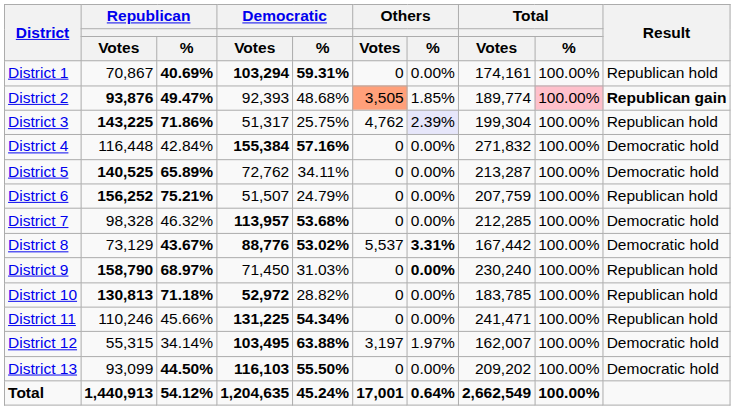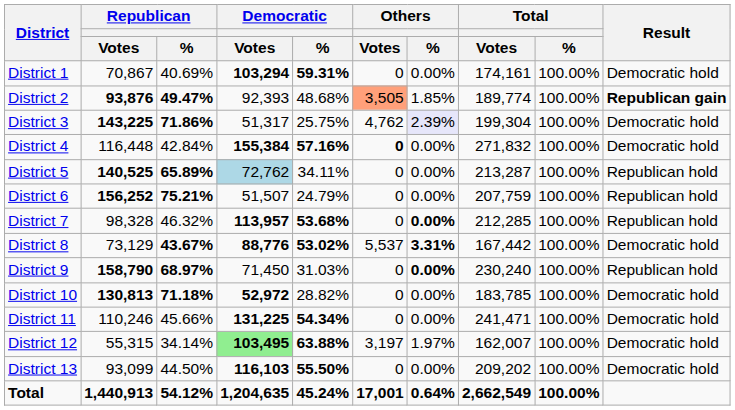(187, 73) bold -> (187, 73) normal
(662, 73) Republican hold -> (663, 73) Democratic hold
(569, 97) pink background -> (569, 97) no background
(662, 122) Republican hold -> (663, 122) Democratic hold
(399, 147) normal -> (399, 147) bold
(266, 171) no background -> (266, 171) lightblue background
(663, 171) Democratic hold -> (662, 171) Republican hold
(433, 220) normal -> (433, 220) bold
(663, 220) Democratic hold -> (662, 220) Republican hold
(662, 294) Republican hold -> (663, 294) Democratic hold
(662, 319) Republican hold -> (663, 319) Democratic hold
(261, 343) no background -> (261, 343) lightgreen background
(187, 368) bold -> (187, 368) normal
